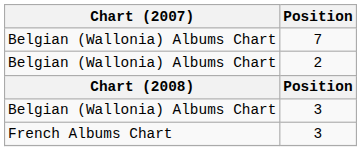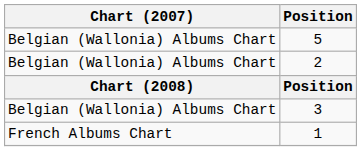(318, 40) 7 -> (318, 40) 5
(318, 134) 3 -> (318, 134) 1
